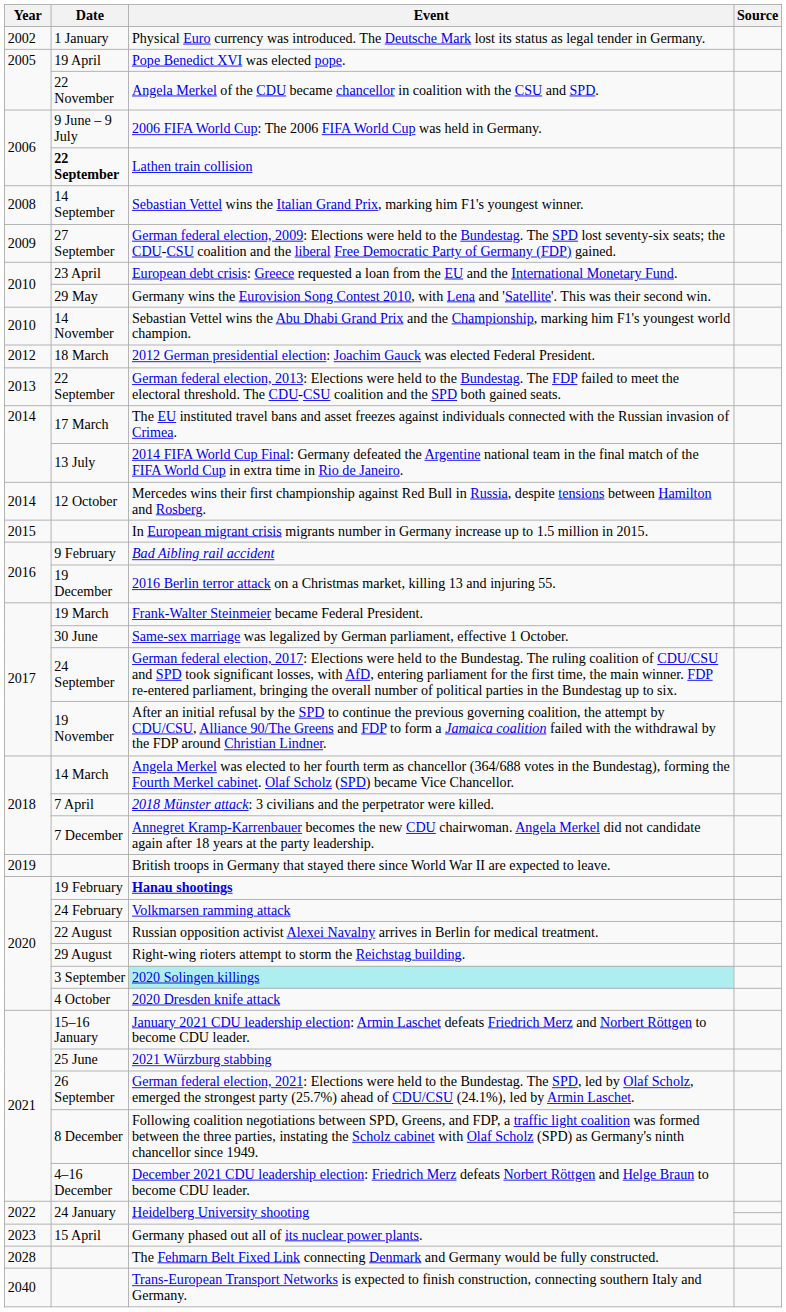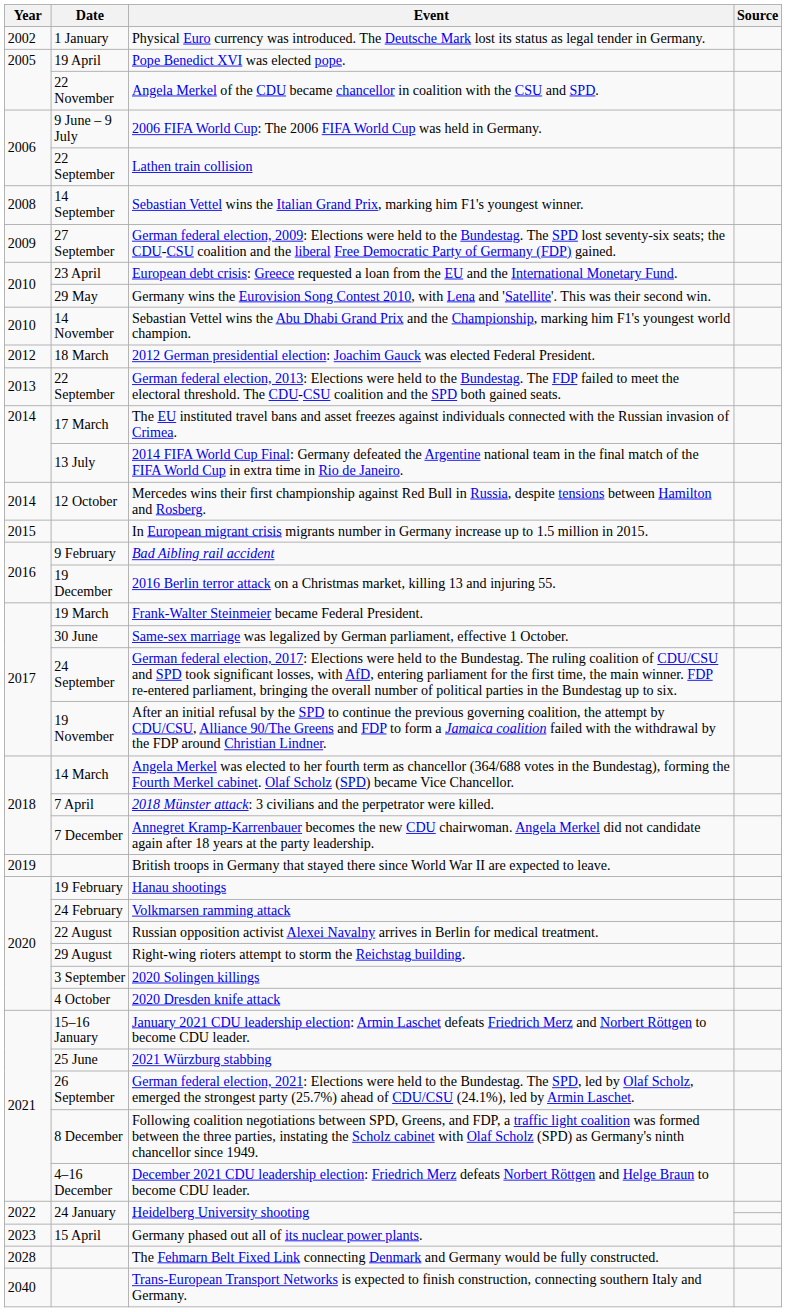(87, 166) bold -> (84, 166) normal
(182, 887) bold -> (179, 887) normal
(196, 977) paleturquoise background -> (196, 977) no background
